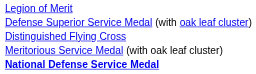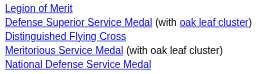(82, 65) bold -> (78, 65) normal
